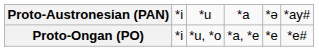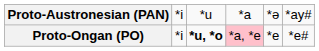(205, 35) normal -> (206, 35) bold
(243, 35) no background -> (245, 35) pink background
